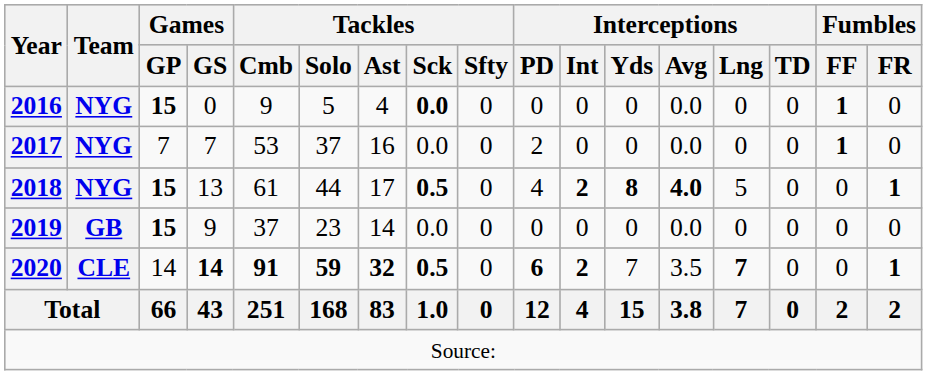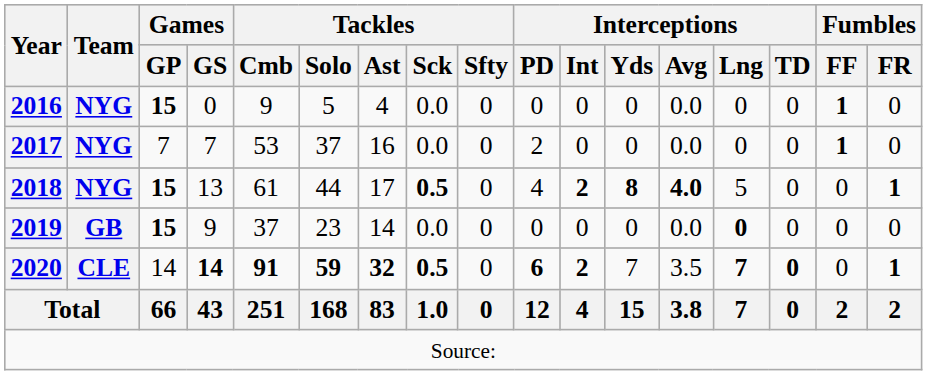(432, 106) bold -> (432, 106) normal
(741, 227) normal -> (741, 227) bold
(793, 268) normal -> (793, 268) bold
